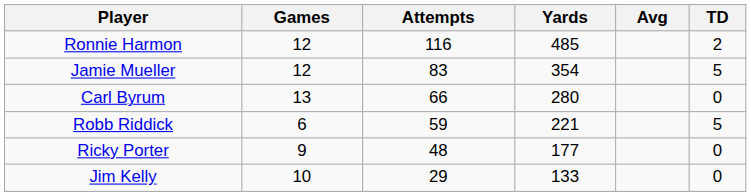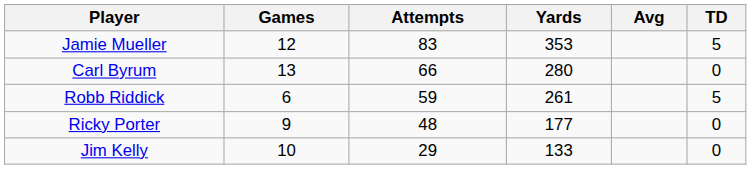- row: (123, 44)
(565, 71) 354 -> (559, 44) 353
(565, 124) 221 -> (559, 97) 261
